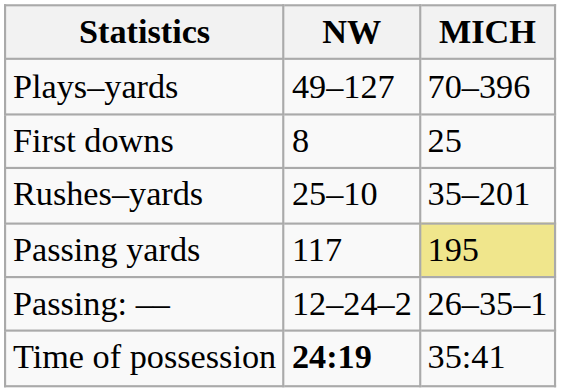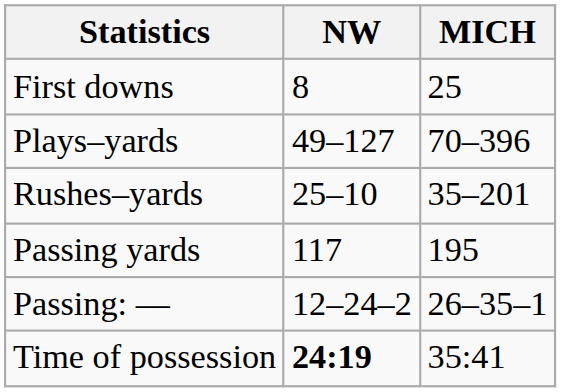rows swapped: (93, 140) <-> (96, 86)
(453, 249) khaki background -> (453, 249) no background
